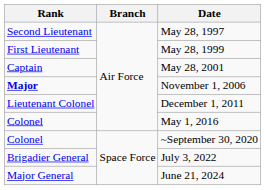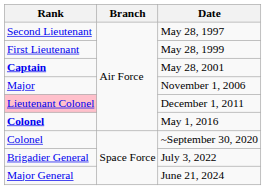(25, 67) normal -> (27, 67) bold
(22, 85) bold -> (21, 85) normal
(51, 103) no background -> (51, 103) pink background
(25, 121) normal -> (26, 121) bold
